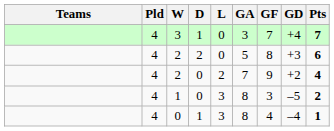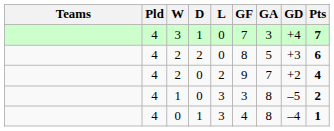columns swapped: (269, 14) <-> (245, 14)
